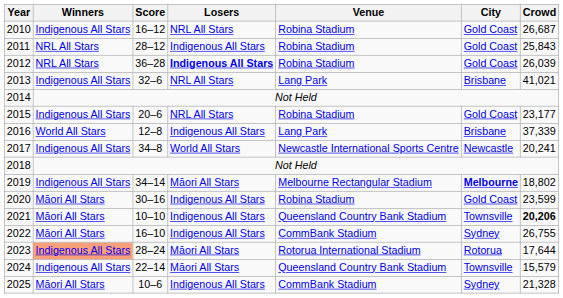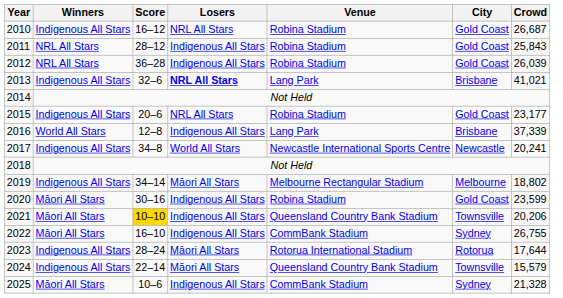(222, 64) bold -> (217, 64) normal
(202, 81) normal -> (204, 81) bold
(491, 183) bold -> (481, 183) normal
(150, 217) no background -> (150, 217) gold background
(539, 217) bold -> (530, 217) normal
(83, 251) lightsalmon background -> (83, 251) no background
